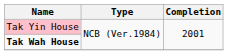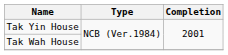(43, 27) pink background -> (43, 27) no background
(43, 42) bold -> (43, 42) normal
